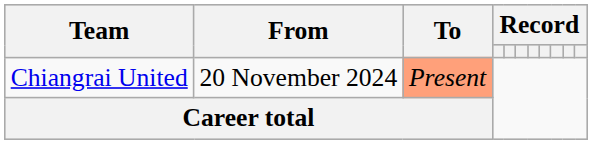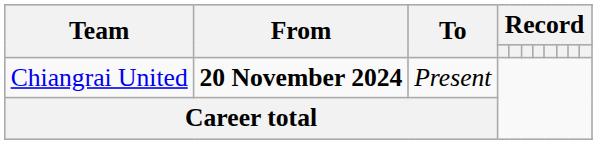(298, 77) normal -> (301, 77) bold
(448, 77) lightsalmon background -> (453, 77) no background
